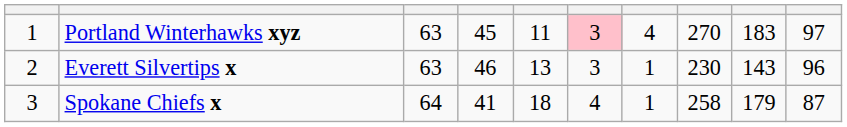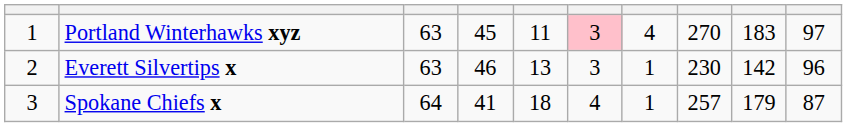(759, 67) 143 -> (759, 67) 142
(704, 102) 258 -> (704, 102) 257
